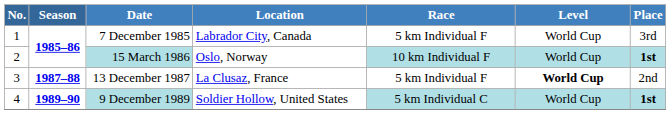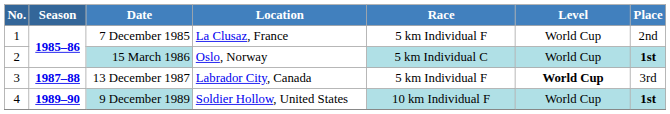(254, 36) Labrador City, Canada -> (242, 36) La Clusaz, France
(648, 36) 3rd -> (648, 36) 2nd
(441, 57) 10 km Individual F -> (441, 57) 5 km Individual C
(242, 78) La Clusaz, France -> (254, 78) Labrador City, Canada
(648, 78) 2nd -> (648, 78) 3rd
(441, 99) 5 km Individual C -> (441, 99) 10 km Individual F
